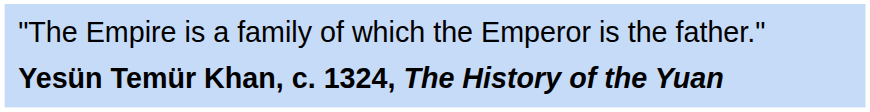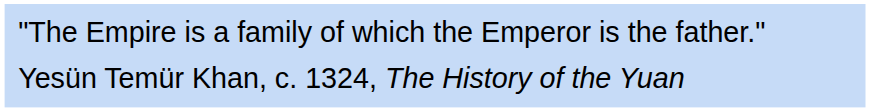(371, 79) bold -> (351, 79) normal
